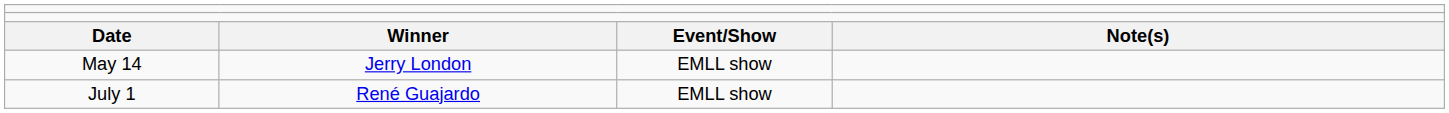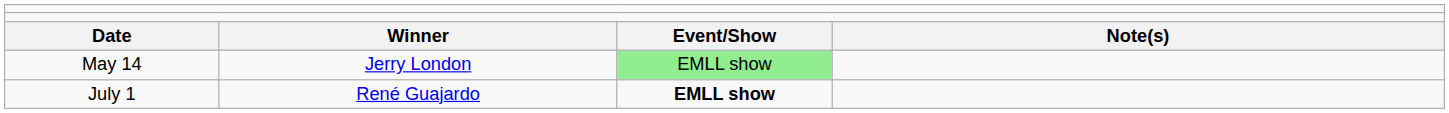(724, 64) no background -> (724, 64) lightgreen background
(724, 93) normal -> (724, 93) bold
